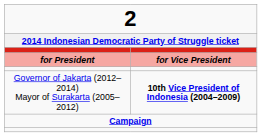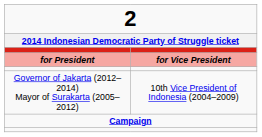(193, 93) bold -> (193, 93) normal
